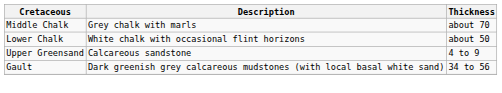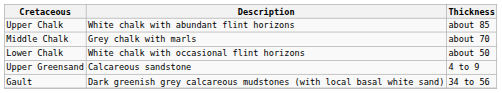+ row: (35, 25)
